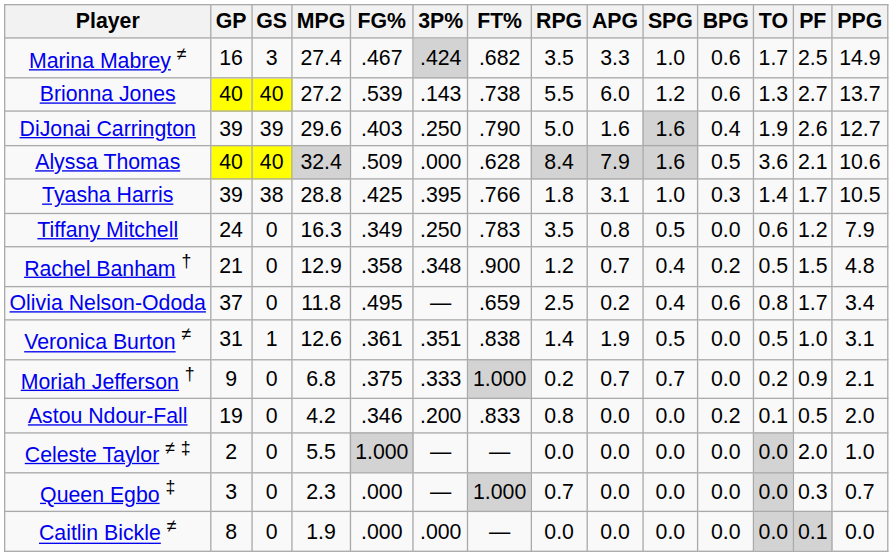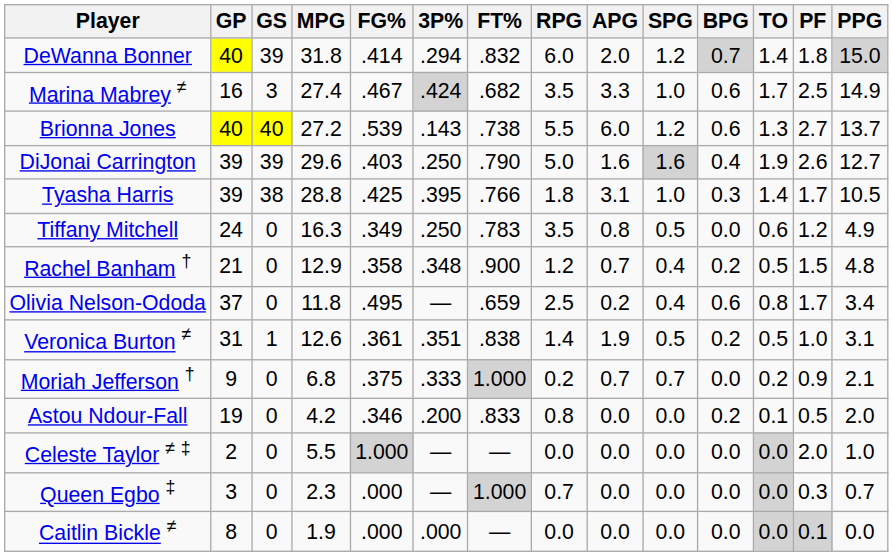+ row: (108, 55)
- row: (108, 162)
(860, 229) 7.9 -> (860, 229) 4.9
(726, 339) 0.0 -> (726, 339) 0.2
